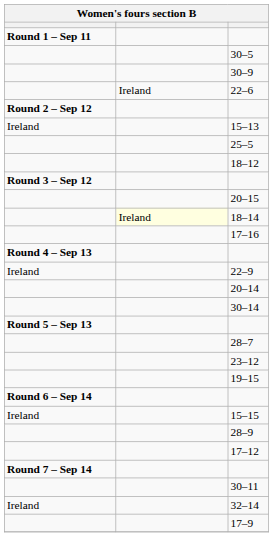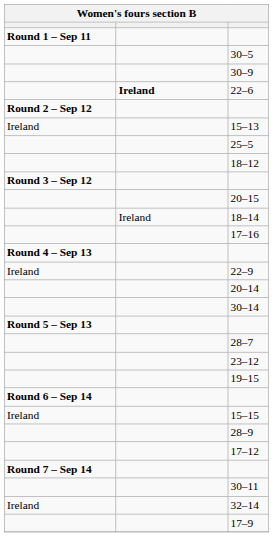(135, 90) normal -> (137, 90) bold
(135, 216) lightyellow background -> (135, 216) no background
